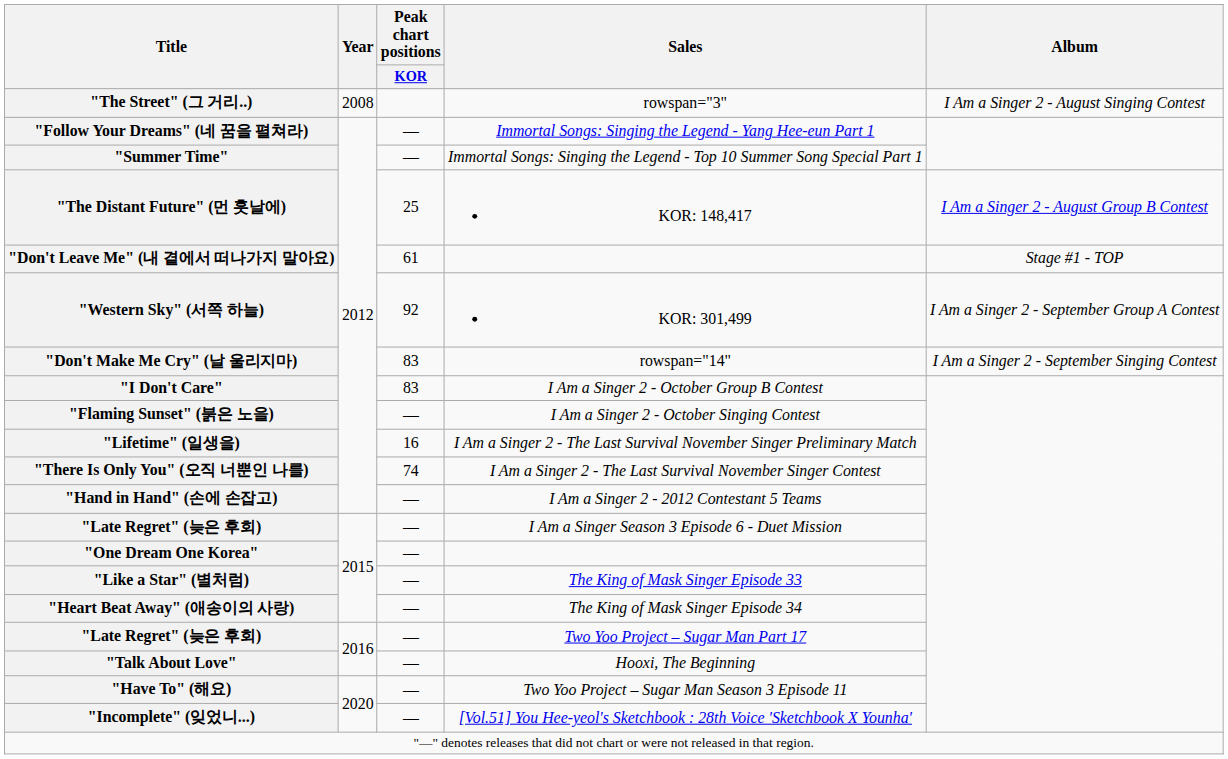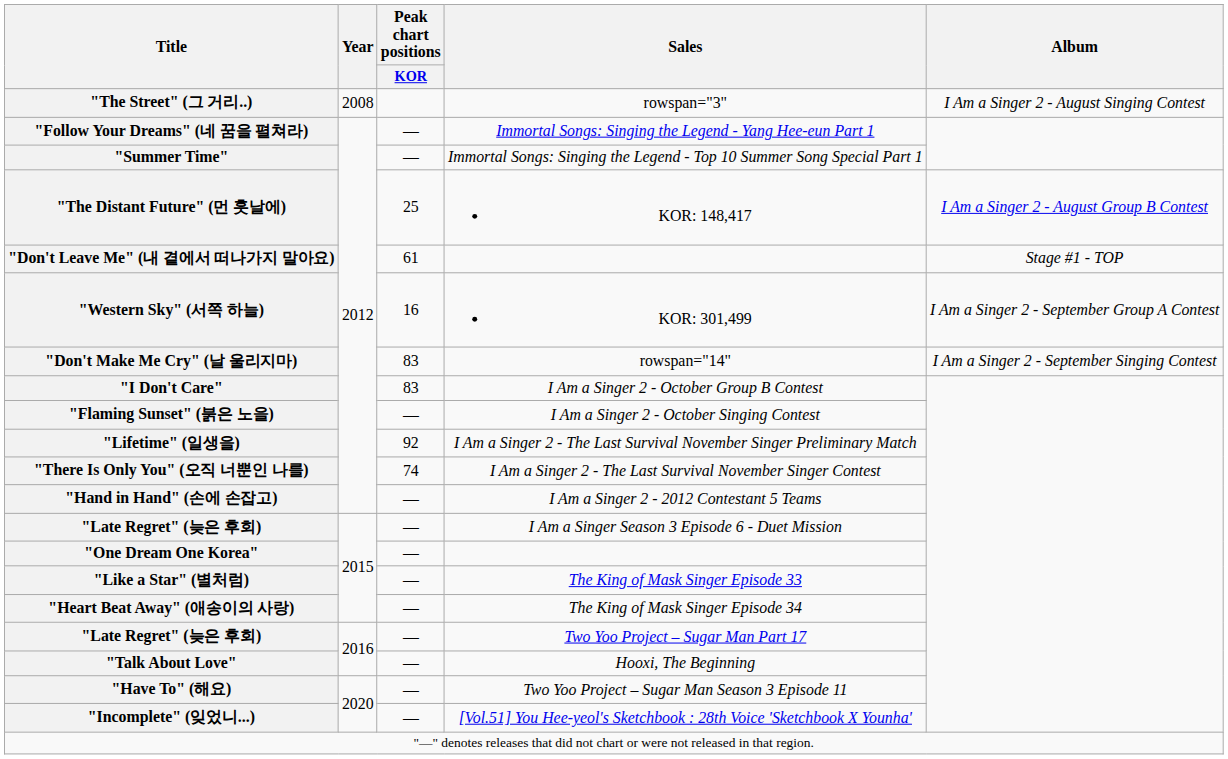(411, 310) 92 -> (411, 310) 16
(411, 442) 16 -> (411, 442) 92
